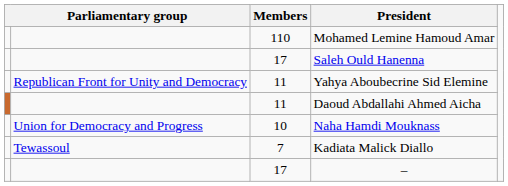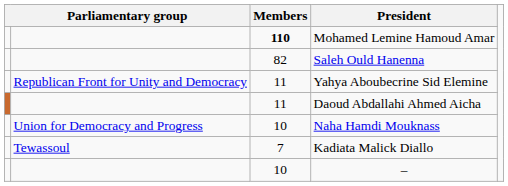(280, 37) normal -> (280, 37) bold
(280, 59) 17 -> (280, 59) 82
(280, 170) 17 -> (280, 170) 10
